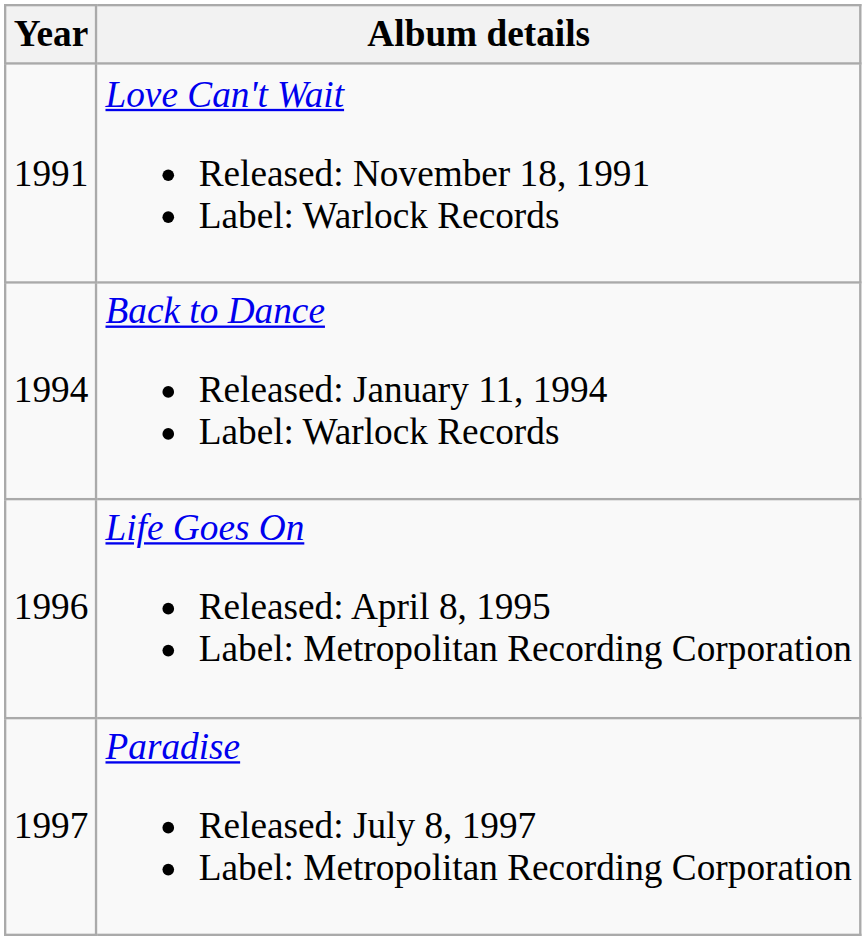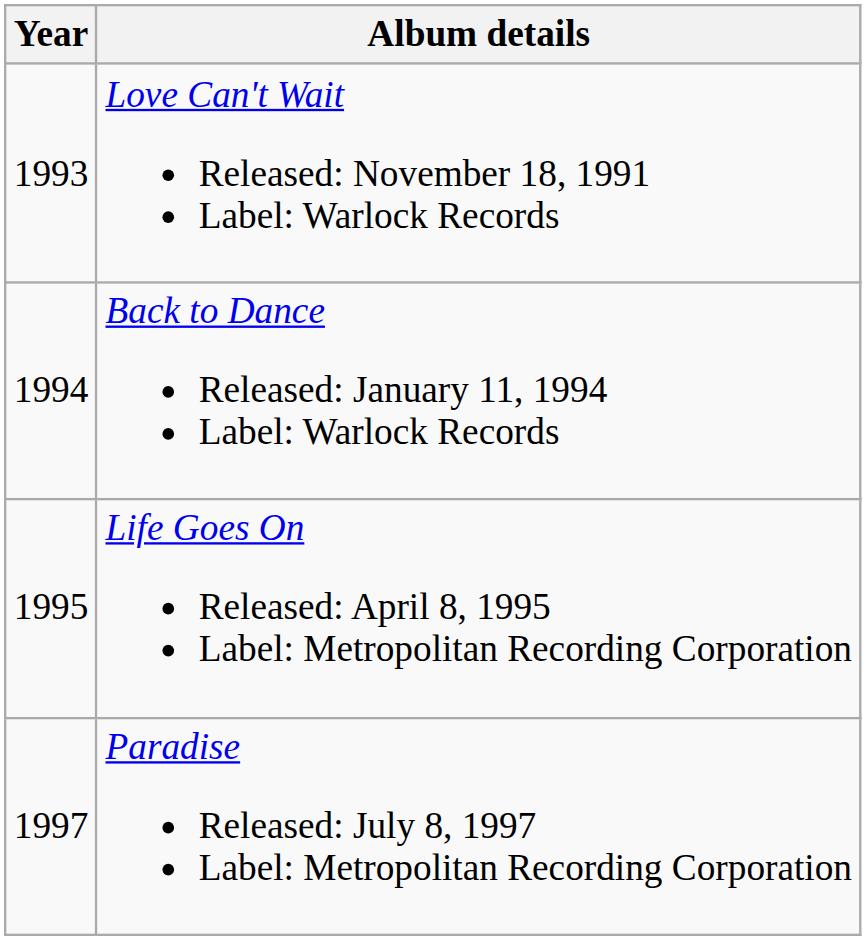(51, 172) 1991 -> (51, 172) 1993
(51, 607) 1996 -> (51, 607) 1995
